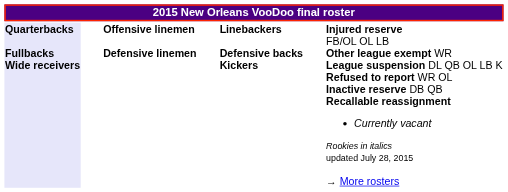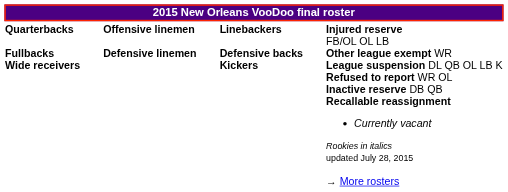(43, 47) lavender background -> (43, 47) no background
